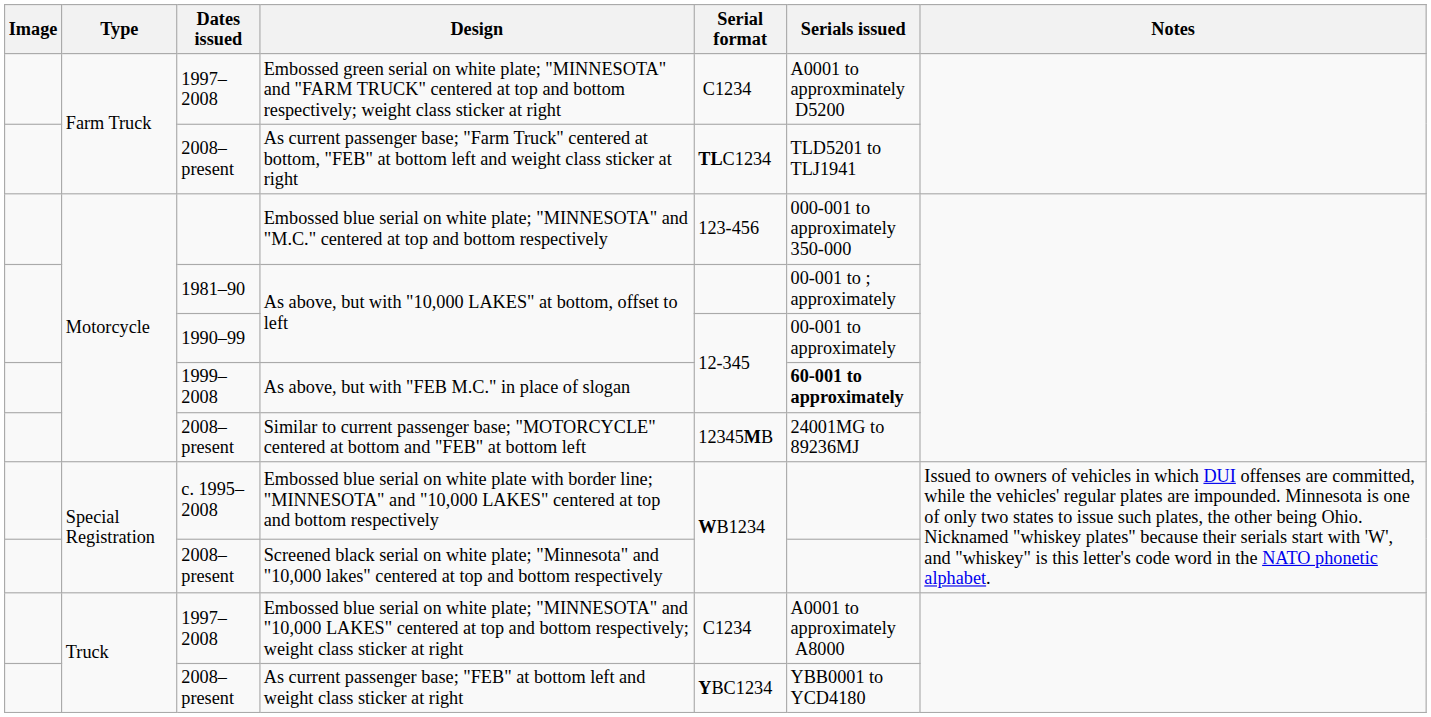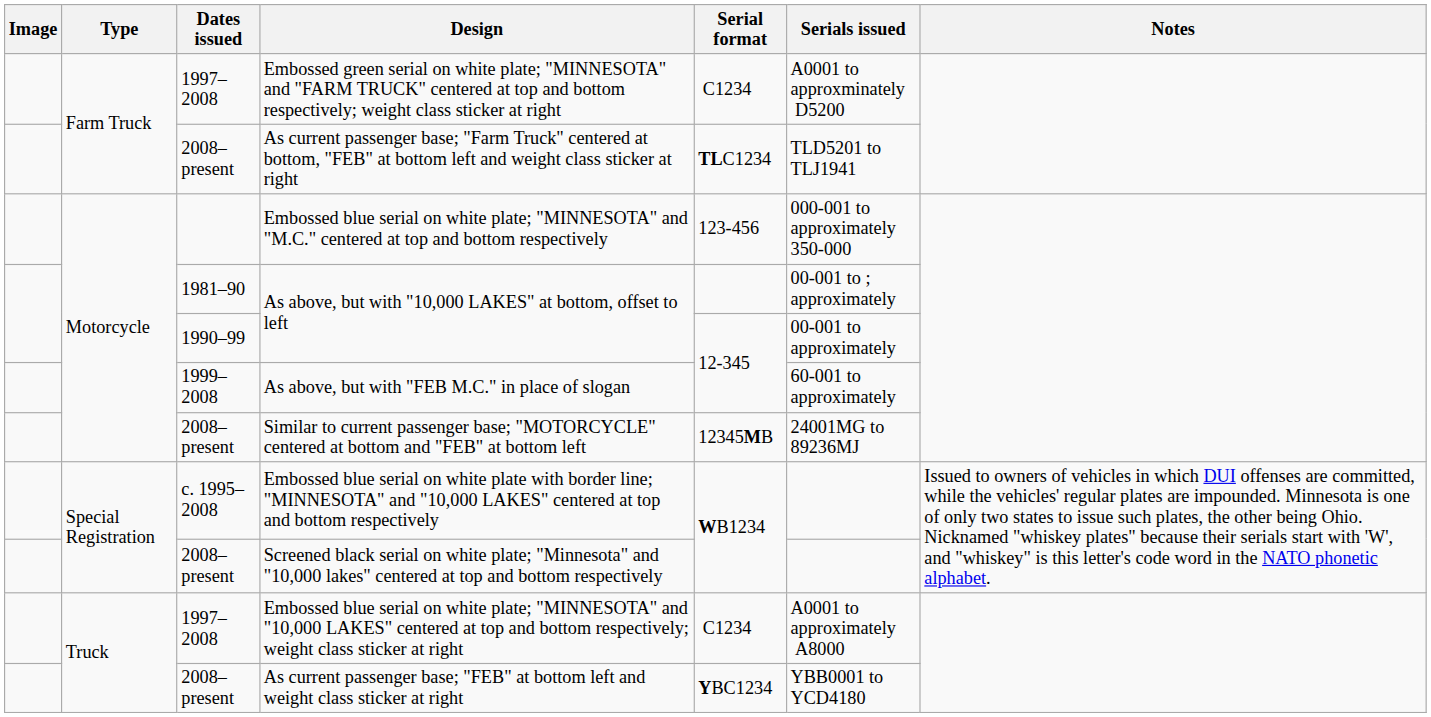(847, 387) bold -> (843, 387) normal
